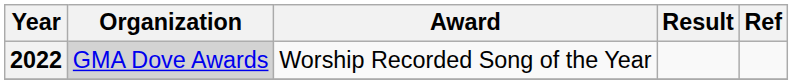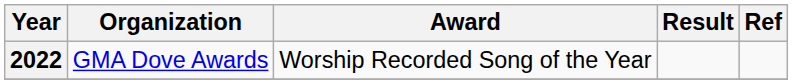(171, 60) lightgrey background -> (171, 60) no background
